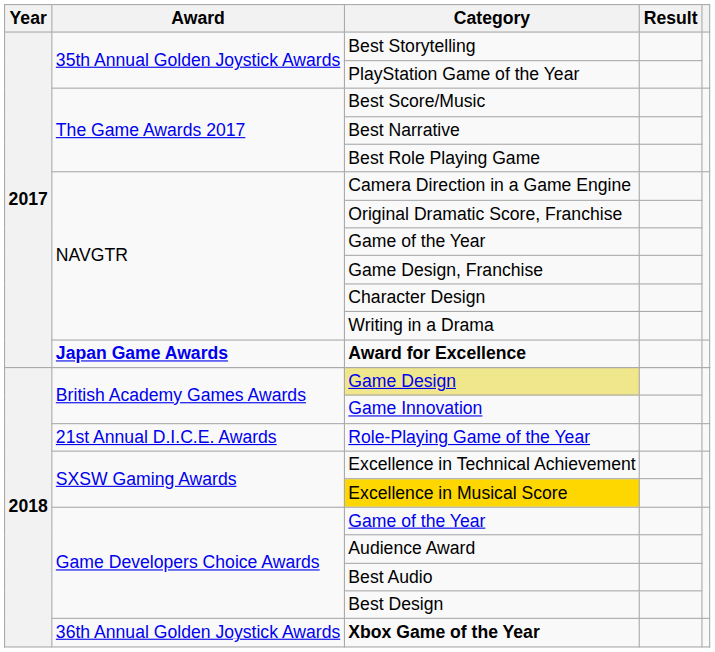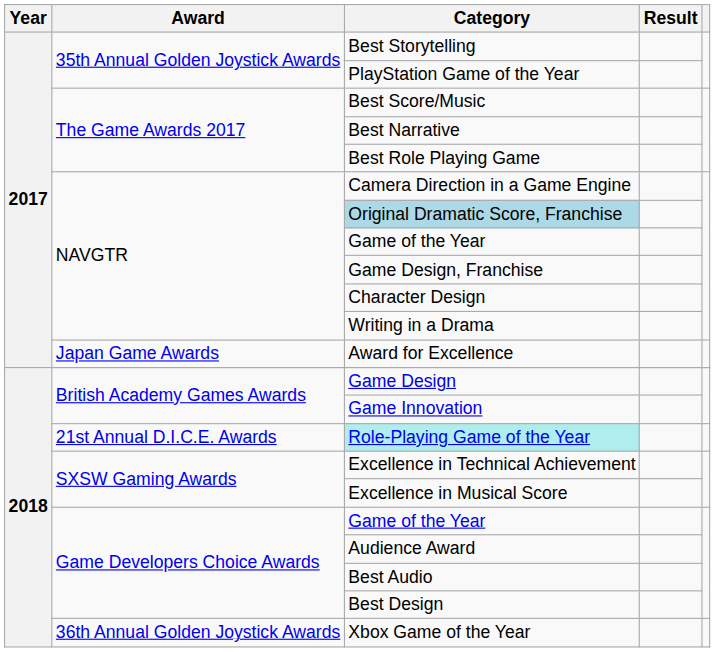(485, 213) no background -> (485, 213) lightblue background
(142, 353) bold -> (137, 353) normal
(437, 353) bold -> (431, 353) normal
(402, 381) khaki background -> (402, 381) no background
(469, 437) no background -> (469, 437) paleturquoise background
(458, 492) gold background -> (458, 492) no background
(444, 632) bold -> (439, 632) normal
